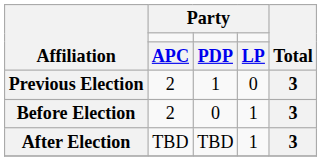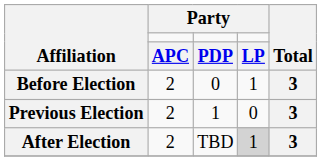rows swapped: (76, 84) <-> (76, 113)
(170, 141) TBD -> (170, 141) 2
(253, 141) no background -> (253, 141) lightgrey background
